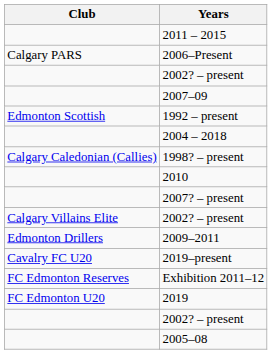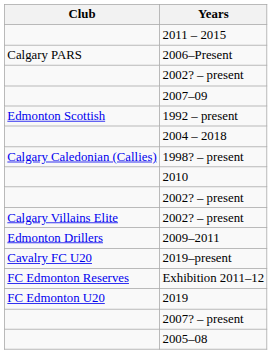(203, 197) 2007? – present -> (203, 197) 2002? – present
(203, 319) 2002? – present -> (203, 319) 2007? – present
